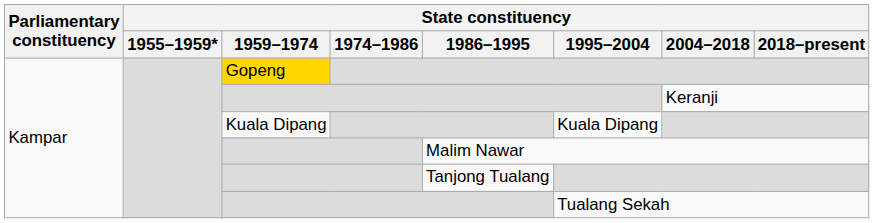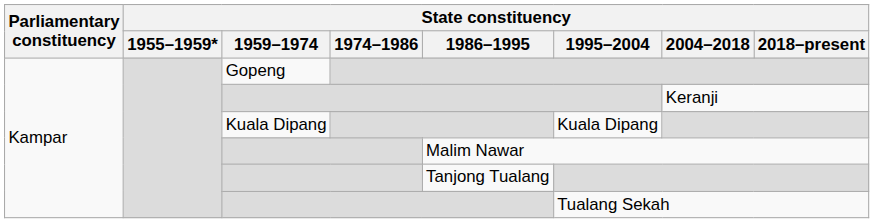(256, 71) gold background -> (256, 71) no background
